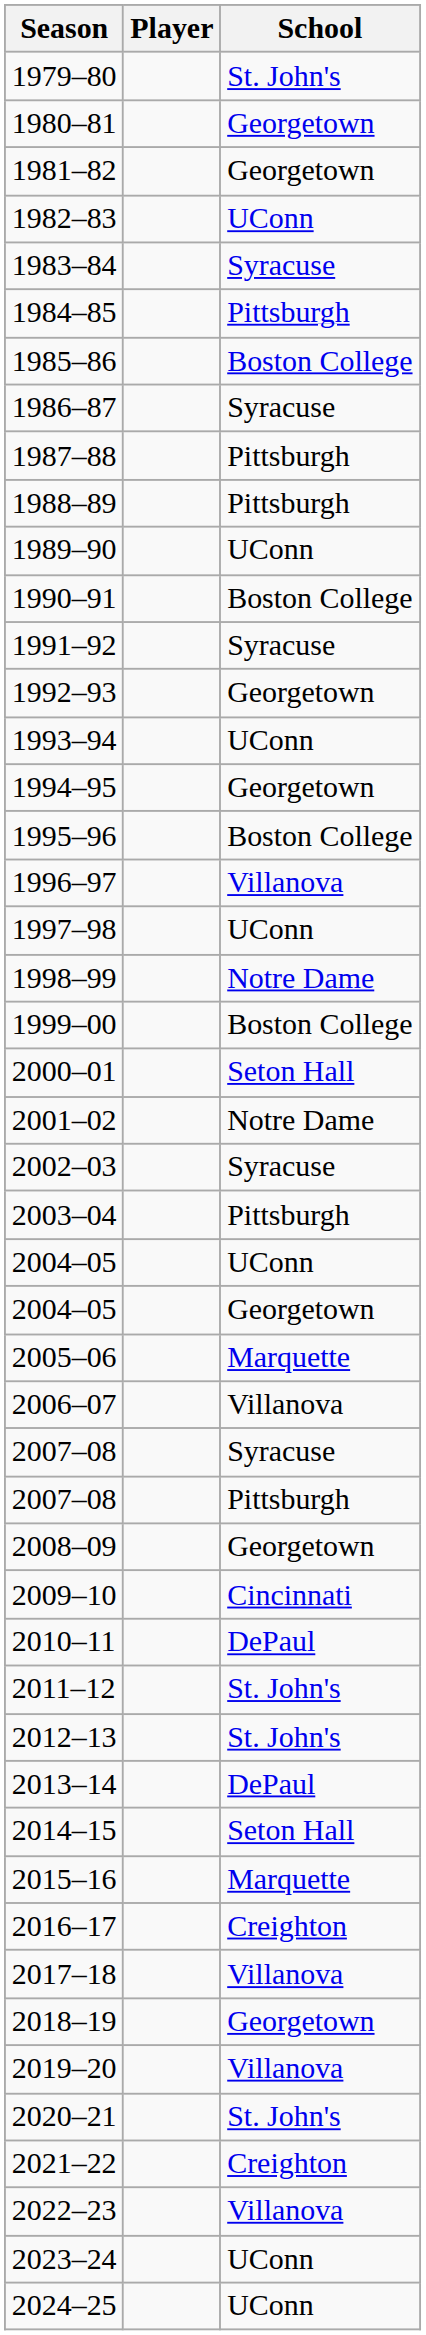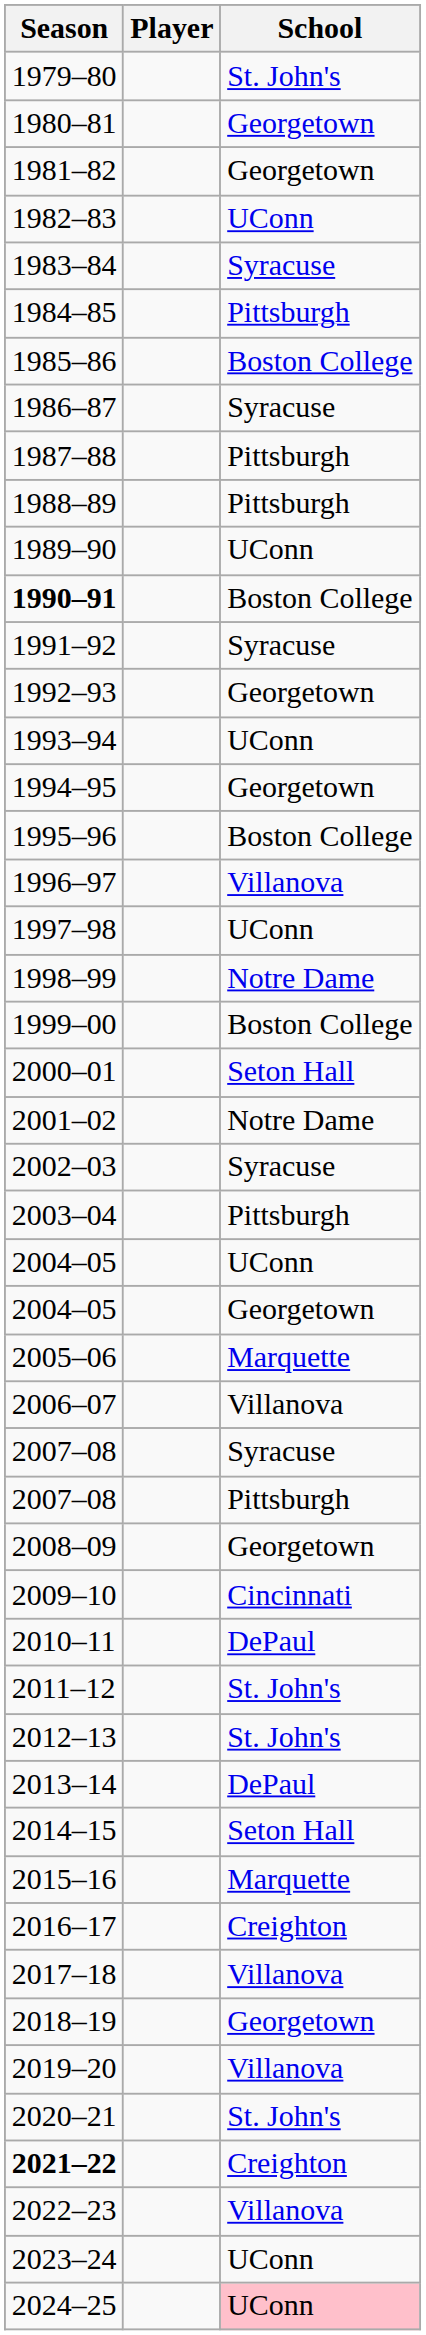(64, 597) normal -> (64, 597) bold
(64, 2163) normal -> (64, 2163) bold
(270, 2305) no background -> (270, 2305) pink background
